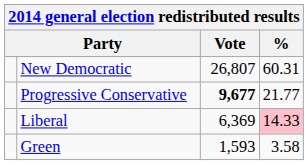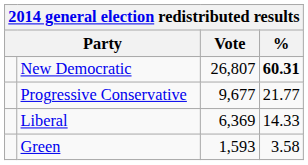(281, 69) normal -> (281, 69) bold
(237, 95) bold -> (237, 95) normal
(281, 120) pink background -> (281, 120) no background
